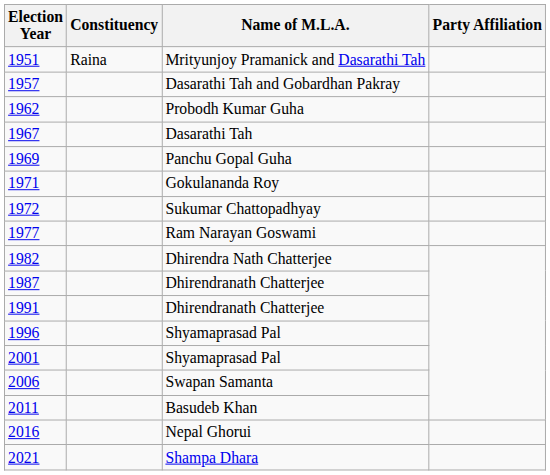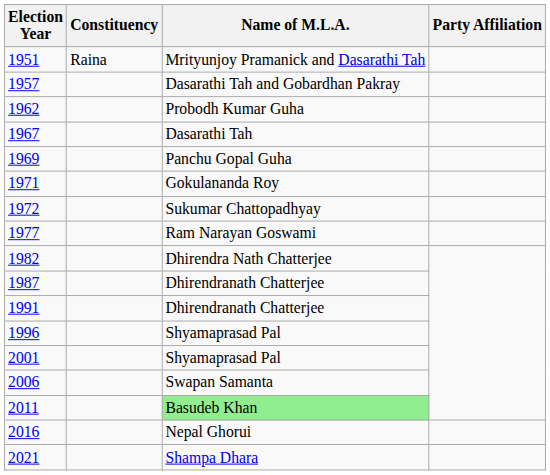(211, 407) no background -> (211, 407) lightgreen background
